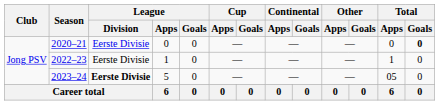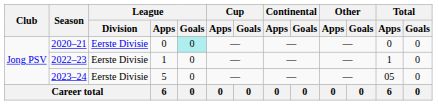(194, 44) no background -> (192, 44) paleturquoise background
(420, 44) bold -> (418, 44) normal
(121, 76) bold -> (120, 76) normal
